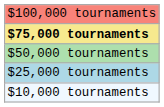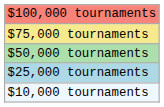(78, 34) bold -> (78, 34) normal
